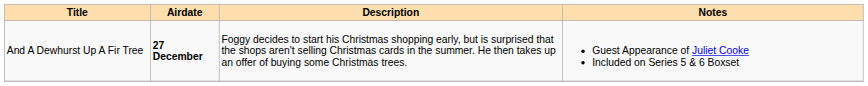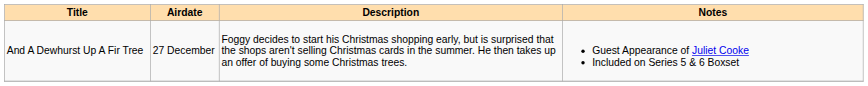(178, 51) bold -> (184, 51) normal
